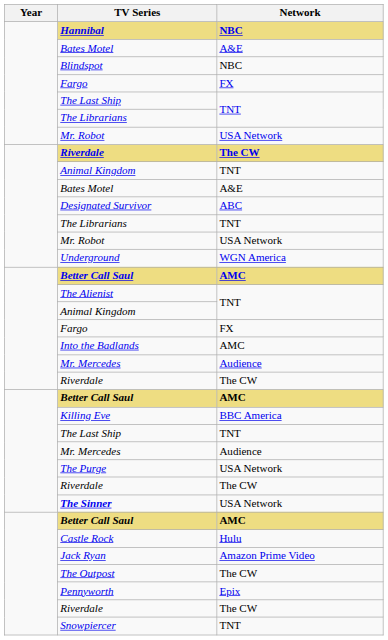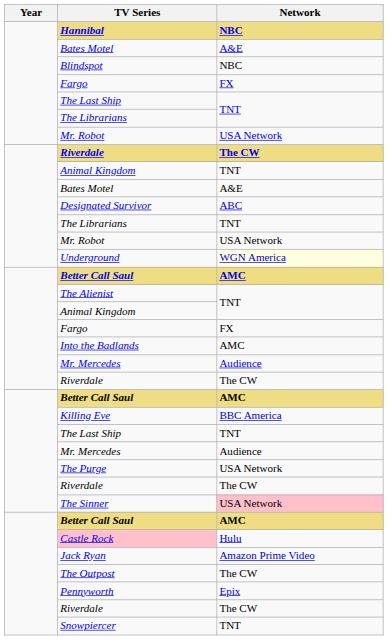(253, 258) no background -> (253, 258) lightyellow background
(86, 503) bold -> (84, 503) normal
(251, 503) no background -> (251, 503) pink background
(87, 538) no background -> (87, 538) pink background
